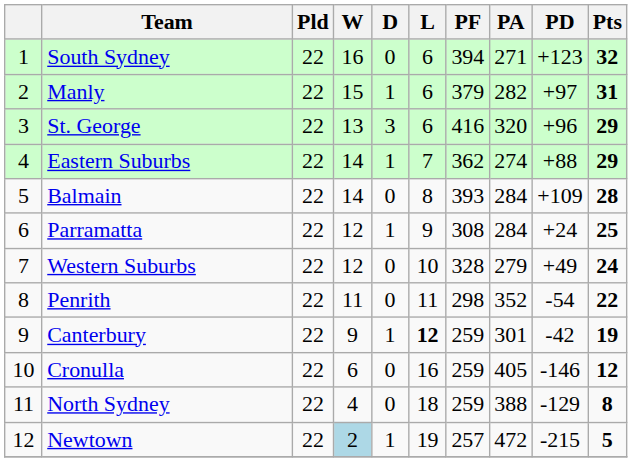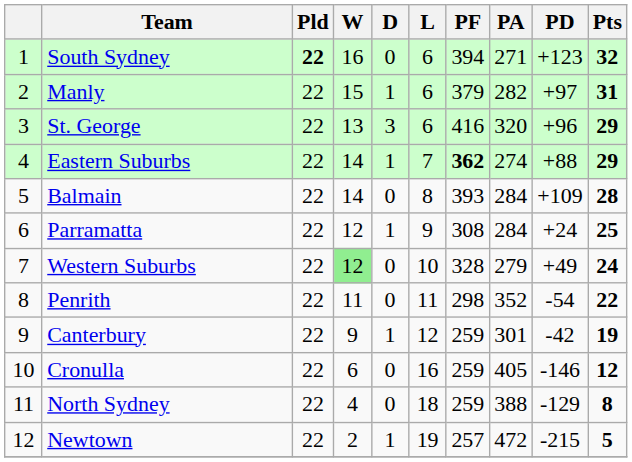(313, 56) normal -> (313, 56) bold
(468, 160) normal -> (468, 160) bold
(353, 265) no background -> (353, 265) lightgreen background
(428, 334) bold -> (428, 334) normal
(353, 439) lightblue background -> (353, 439) no background
